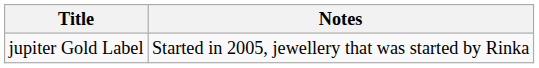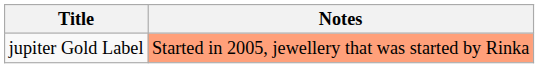(341, 47) no background -> (341, 47) lightsalmon background
